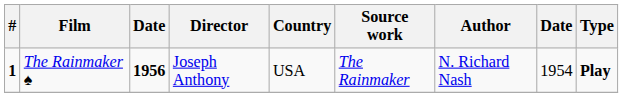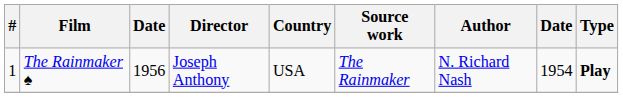(12, 70) bold -> (12, 70) normal
(149, 70) bold -> (149, 70) normal
